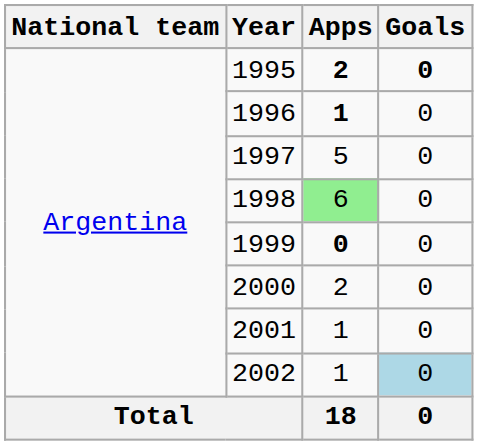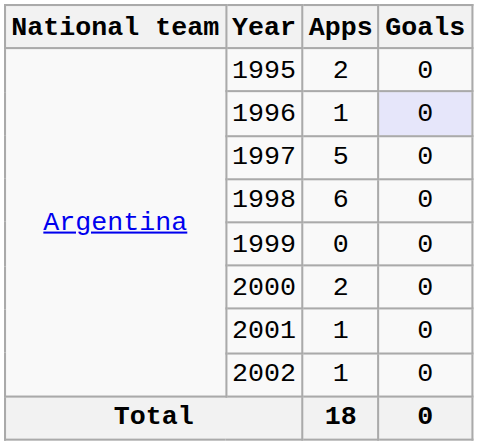(341, 70) bold -> (341, 70) normal
(425, 70) bold -> (425, 70) normal
(341, 114) bold -> (341, 114) normal
(425, 114) no background -> (425, 114) lavender background
(341, 200) lightgreen background -> (341, 200) no background
(341, 244) bold -> (341, 244) normal
(425, 374) lightblue background -> (425, 374) no background
